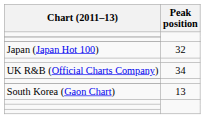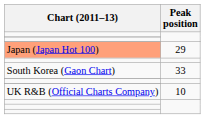(53, 49) no background -> (53, 49) lightsalmon background
(180, 49) 32 -> (180, 49) 29
(83, 70) UK R&B (Official Charts Company) -> (61, 70) South Korea (Gaon Chart)
(180, 70) 34 -> (180, 70) 33
(61, 91) South Korea (Gaon Chart) -> (83, 91) UK R&B (Official Charts Company)
(180, 91) 13 -> (180, 91) 10
